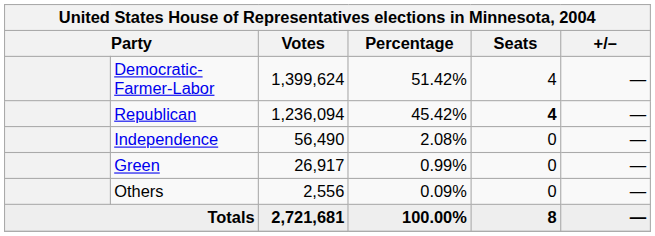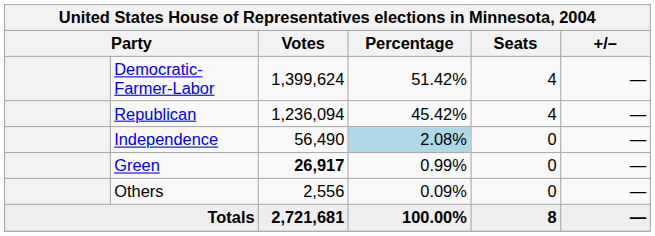(552, 114) bold -> (552, 114) normal
(444, 140) no background -> (444, 140) lightblue background
(319, 166) normal -> (319, 166) bold
